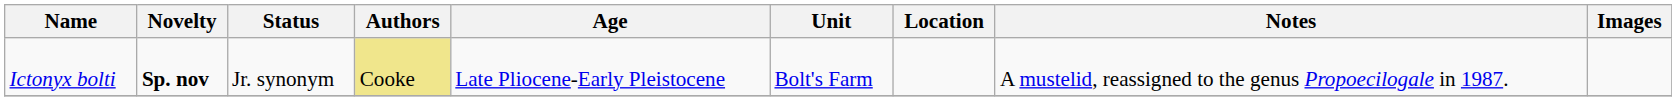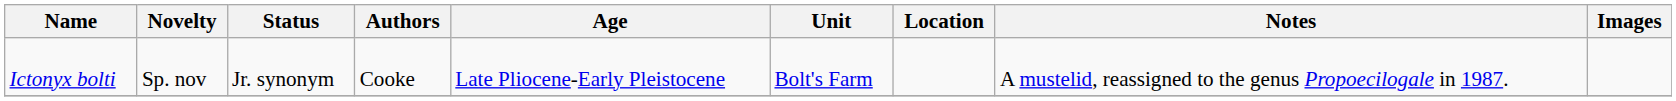(175, 78) bold -> (174, 78) normal
(387, 78) khaki background -> (387, 78) no background
